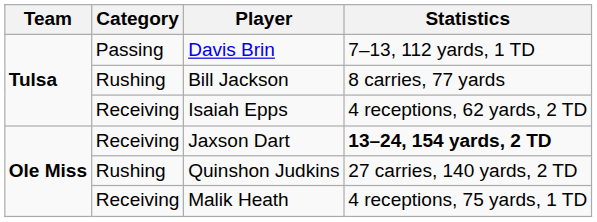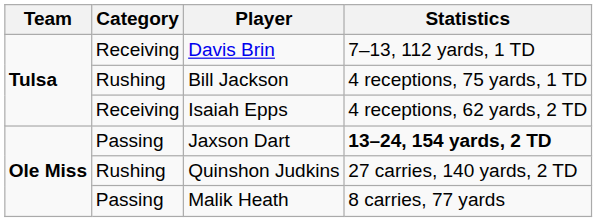(130, 49) Passing -> (138, 49) Receiving
(427, 80) 8 carries, 77 yards -> (468, 80) 4 receptions, 75 yards, 1 TD
(138, 140) Receiving -> (130, 140) Passing
(138, 200) Receiving -> (130, 200) Passing
(468, 200) 4 receptions, 75 yards, 1 TD -> (427, 200) 8 carries, 77 yards
